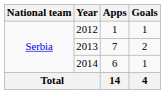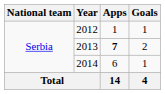(115, 47) normal -> (115, 47) bold
